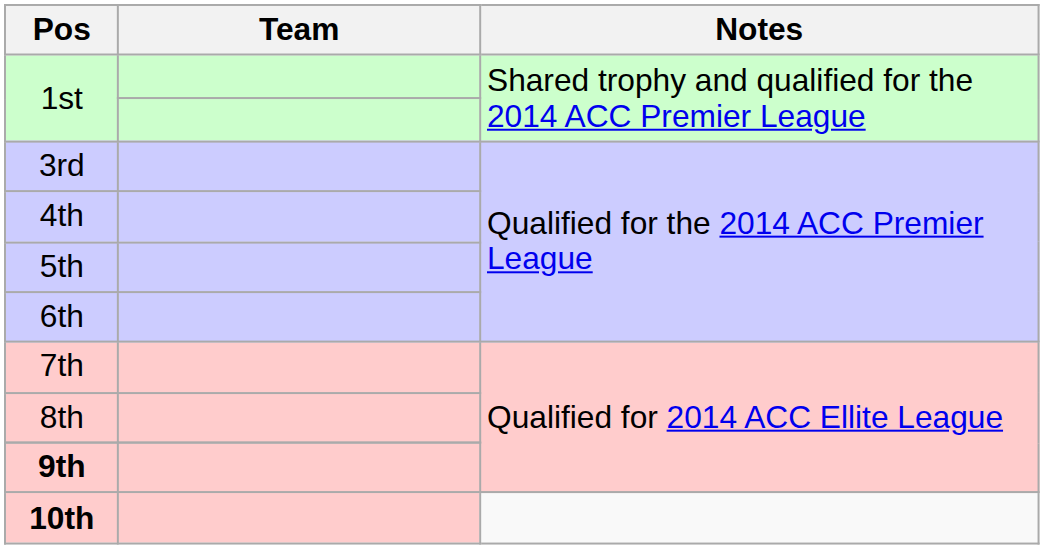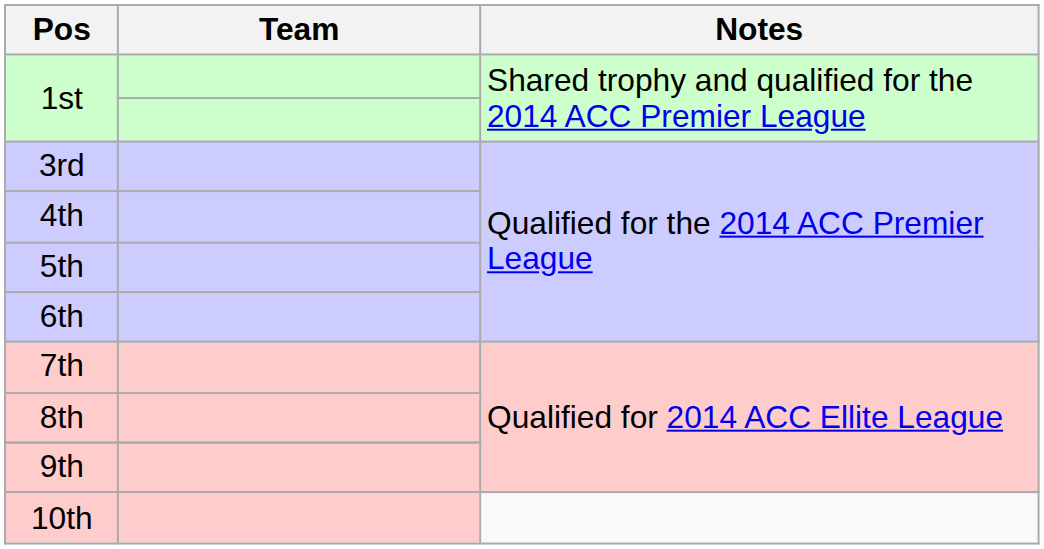(62, 467) bold -> (62, 467) normal
(62, 517) bold -> (62, 517) normal
